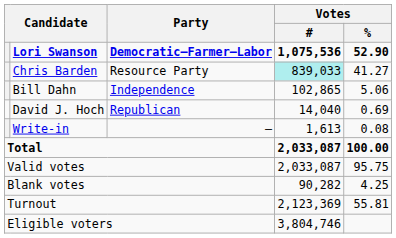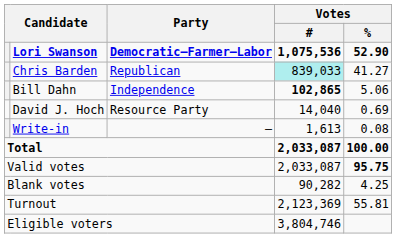(159, 71) Resource Party -> (145, 71) Republican
(316, 90) normal -> (316, 90) bold
(145, 109) Republican -> (159, 109) Resource Party
(371, 167) normal -> (371, 167) bold
